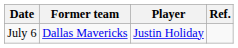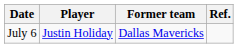columns swapped: (169, 14) <-> (85, 14)
